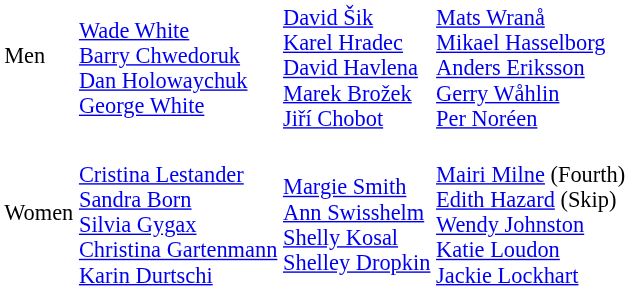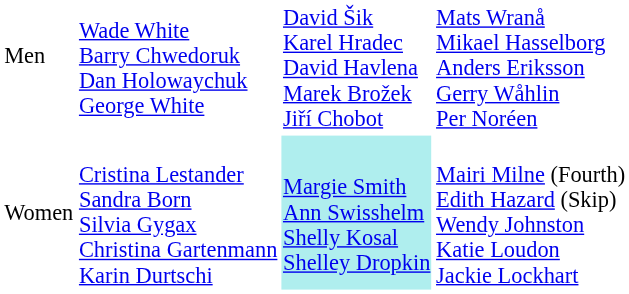(357, 224) no background -> (357, 224) paleturquoise background
